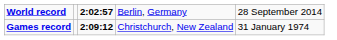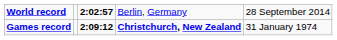(175, 27) normal -> (179, 27) bold
